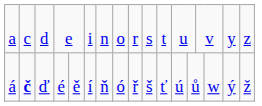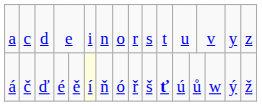(27, 87) bold -> (27, 87) normal
(90, 87) no background -> (90, 87) lightyellow background
(164, 87) normal -> (165, 87) bold
